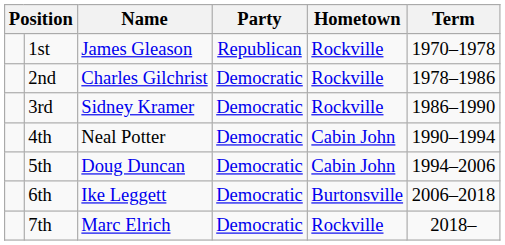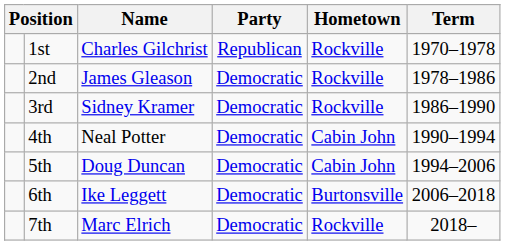(137, 48) James Gleason -> (145, 48) Charles Gilchrist
(145, 78) Charles Gilchrist -> (137, 78) James Gleason
